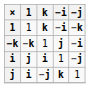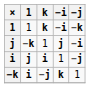(12, 44) −k -> (12, 44) j
(12, 75) j -> (12, 75) −k
